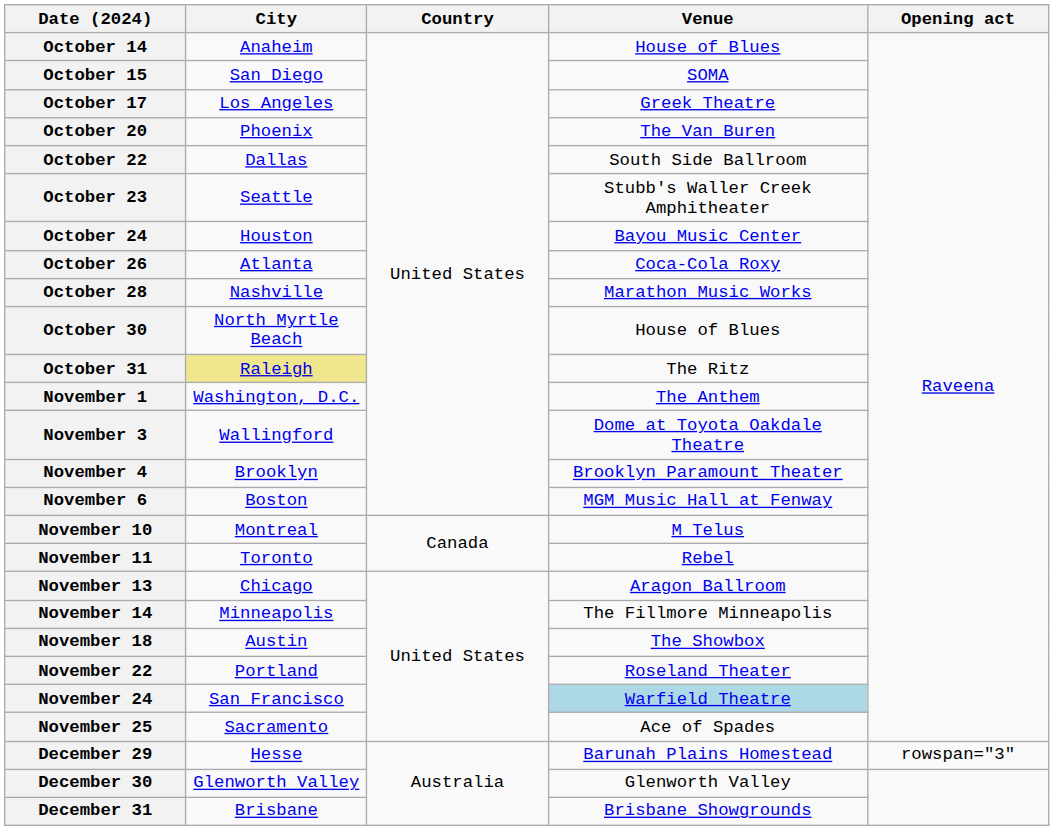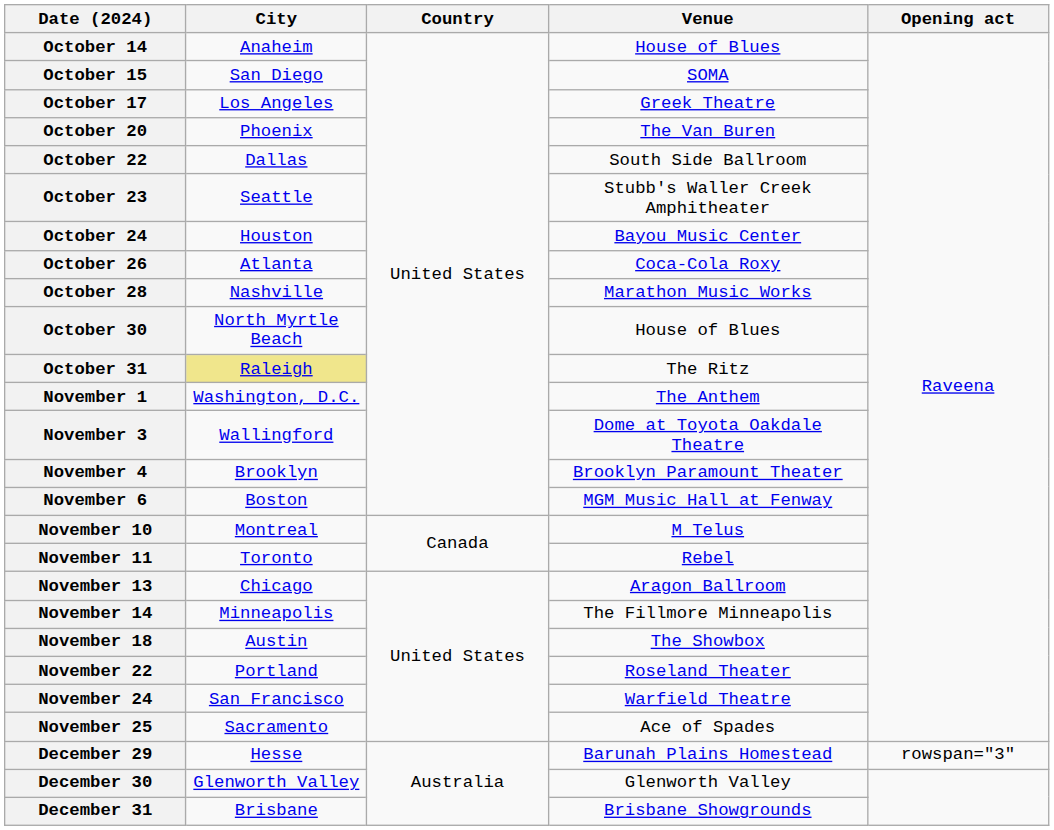(708, 699) lightblue background -> (708, 699) no background
